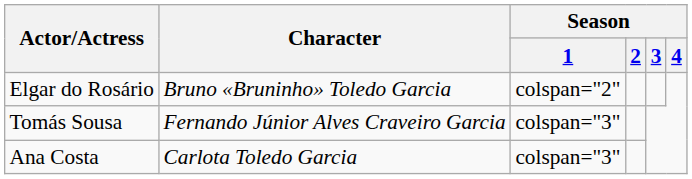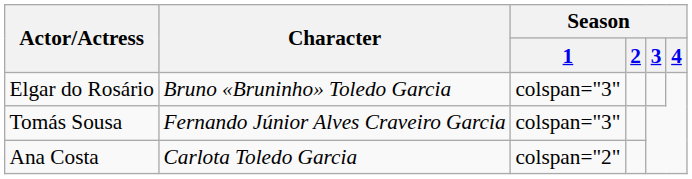(568, 88) colspan="2" -> (568, 88) colspan="3"
(568, 156) colspan="3" -> (568, 156) colspan="2"
